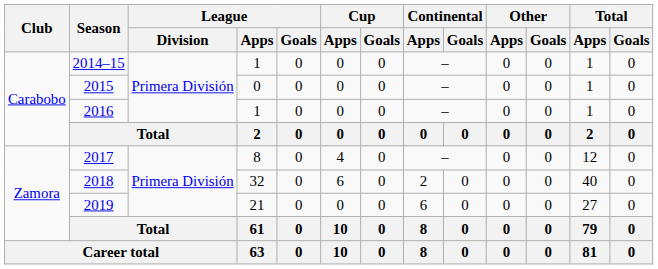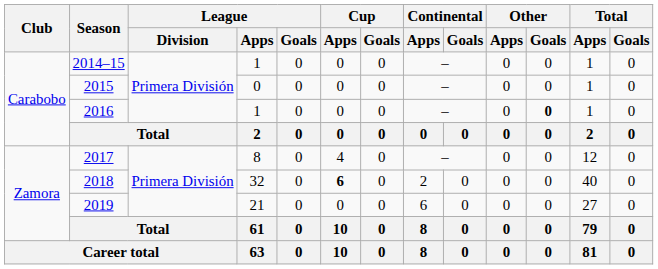(548, 110) normal -> (548, 110) bold
(340, 181) normal -> (340, 181) bold
